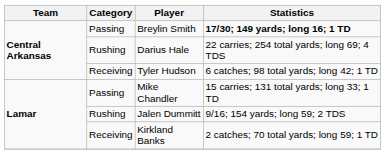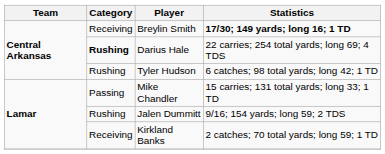(107, 29) Passing -> (111, 29) Receiving
(107, 50) normal -> (109, 50) bold
(111, 71) Receiving -> (107, 71) Rushing
